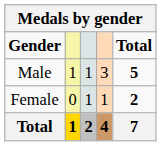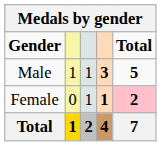(104, 72) normal -> (104, 72) bold
(104, 99) normal -> (104, 99) bold
(134, 99) no background -> (134, 99) pink background
